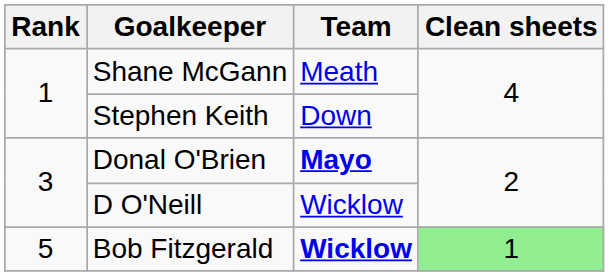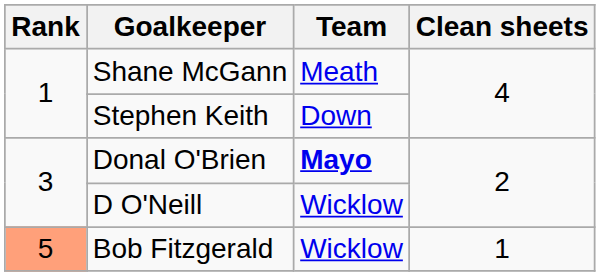(46, 248) no background -> (46, 248) lightsalmon background
(356, 248) bold -> (352, 248) normal
(511, 248) lightgreen background -> (502, 248) no background
